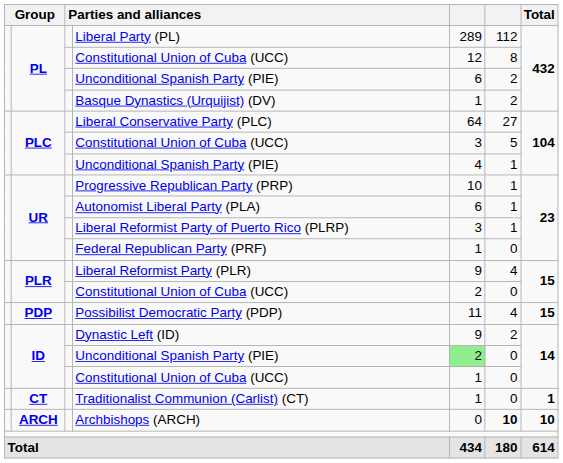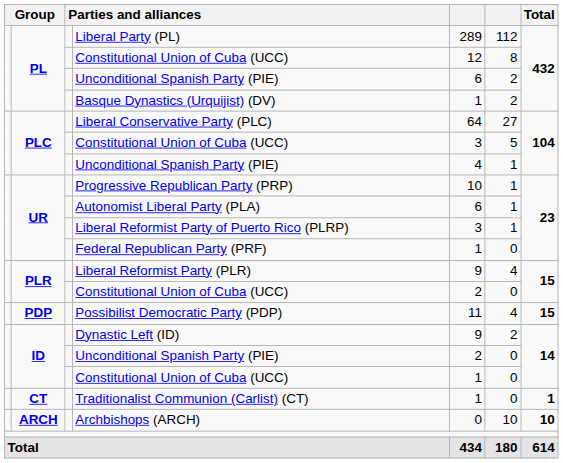(478, 356) lightgreen background -> (478, 356) no background
(510, 420) bold -> (510, 420) normal
